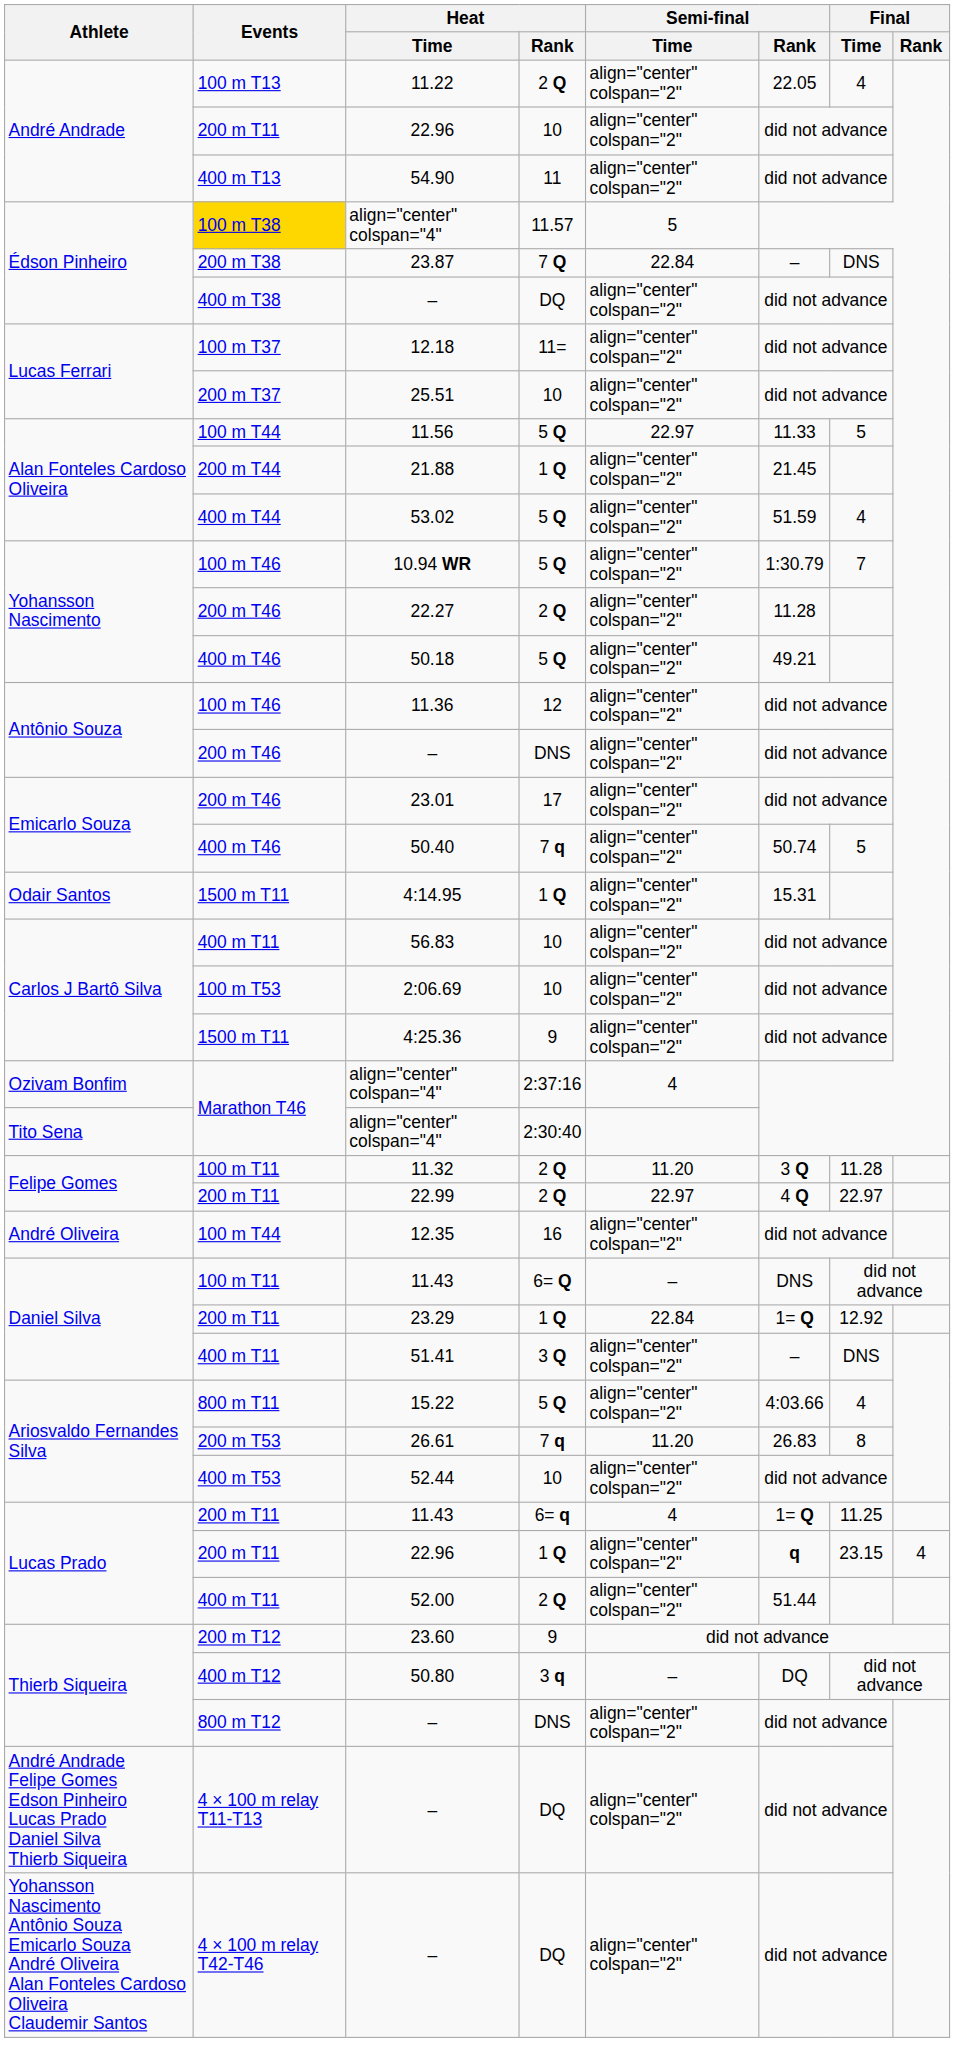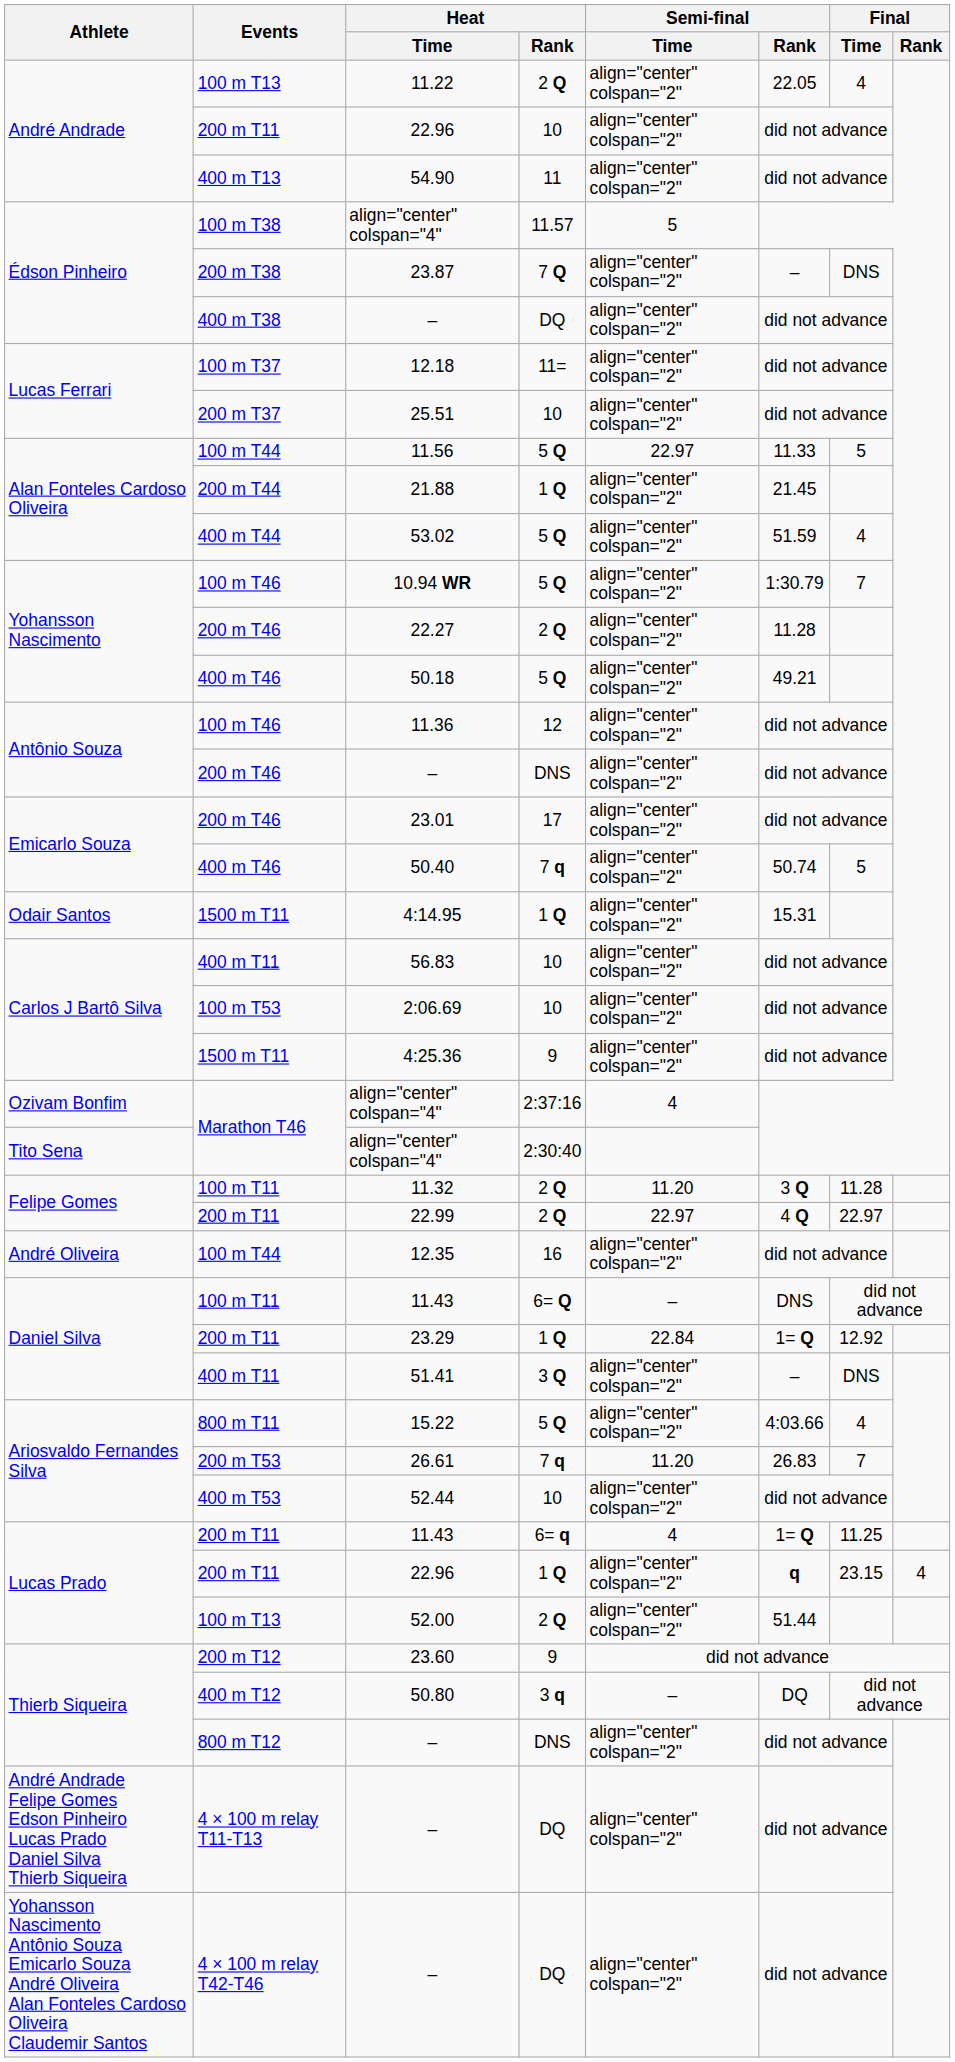(239, 225) gold background -> (239, 225) no background
(672, 262) 22.84 -> (643, 272) align="center" colspan="2"
(861, 1441) 8 -> (861, 1460) 7
(239, 1600) 400 m T11 -> (239, 1620) 100 m T13
